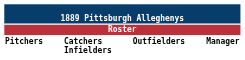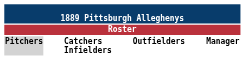(24, 41) no background -> (24, 41) lightgrey background
